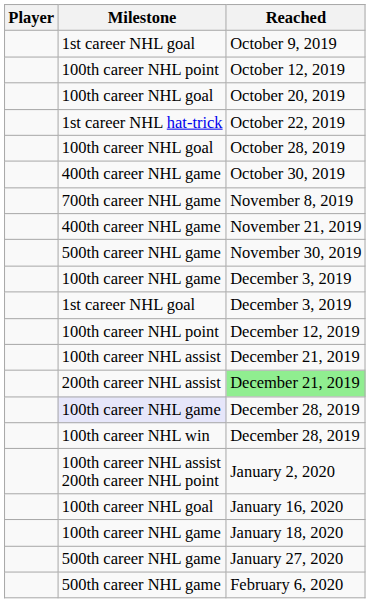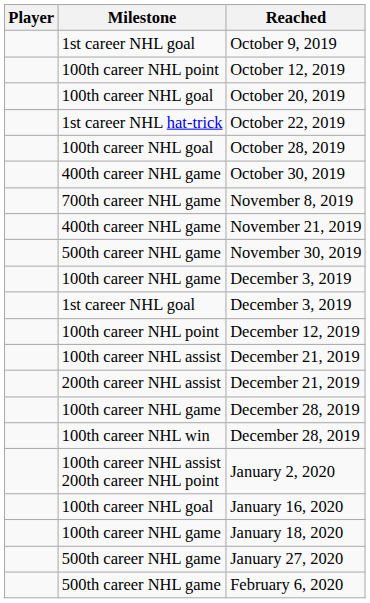(295, 383) lightgreen background -> (295, 383) no background
(141, 409) lavender background -> (141, 409) no background
